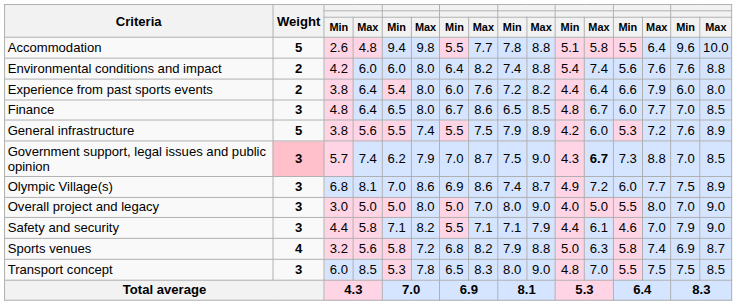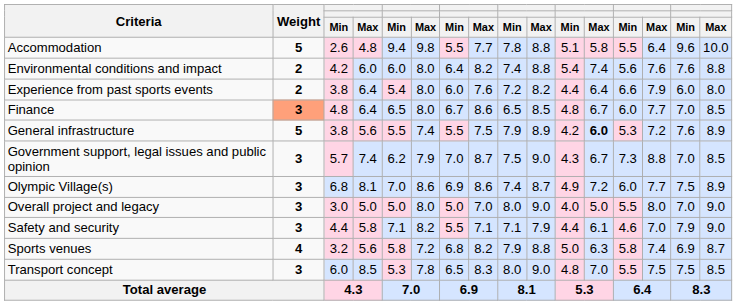(299, 110) no background -> (299, 110) lightsalmon background
(599, 131) normal -> (599, 131) bold
(299, 159) pink background -> (299, 159) no background
(599, 159) bold -> (599, 159) normal
